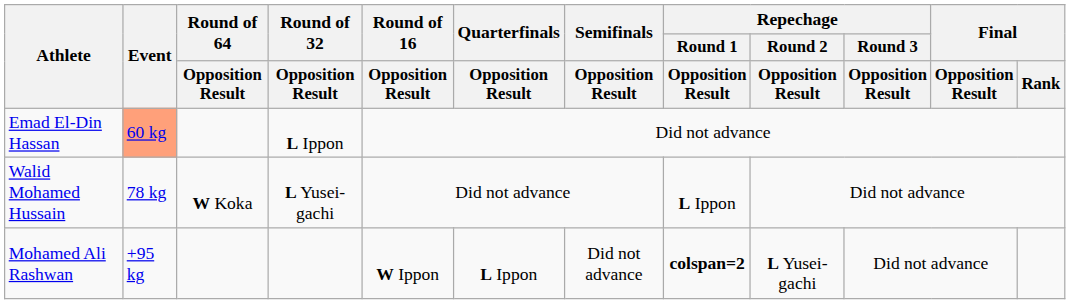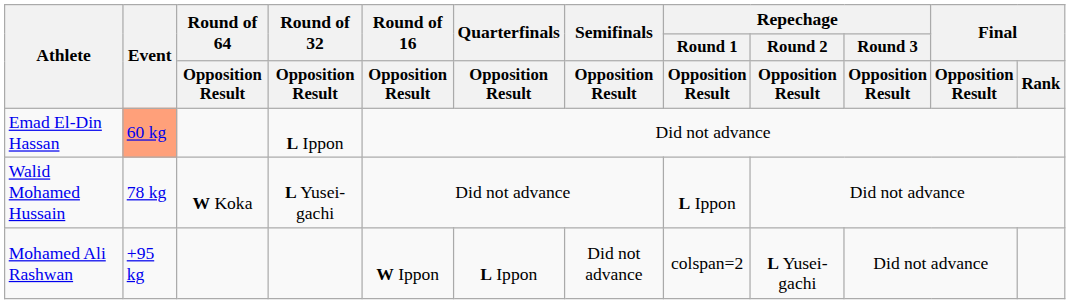(707, 263) bold -> (707, 263) normal
